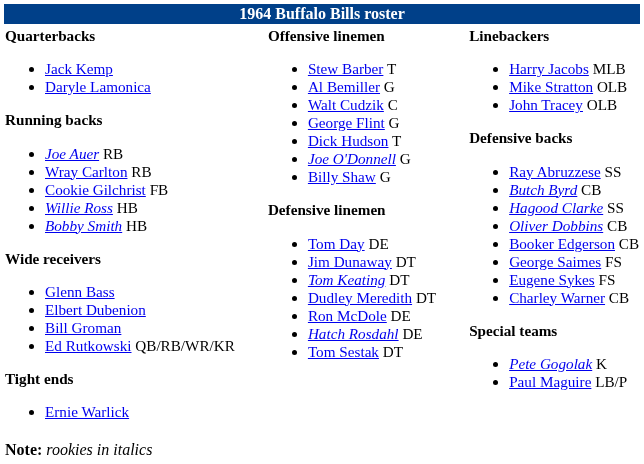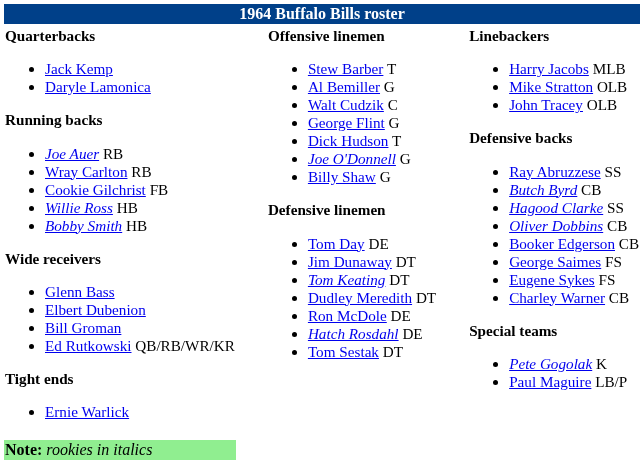(79, 449) no background -> (79, 449) lightgreen background
